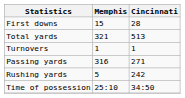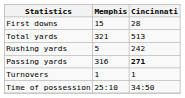rows swapped: (37, 74) <-> (27, 49)
(138, 62) normal -> (138, 62) bold
